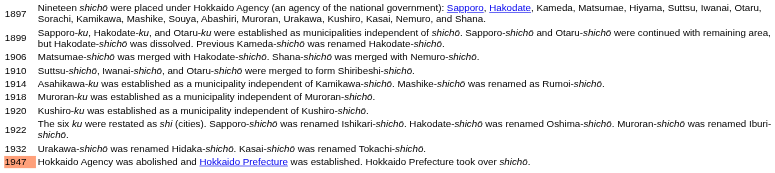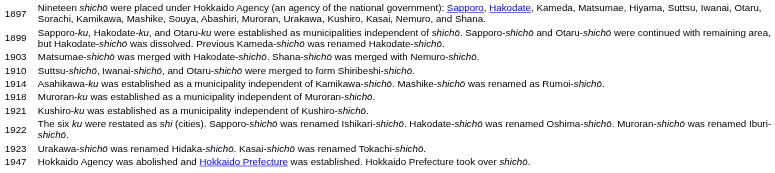(16, 57) 1906 -> (16, 57) 1903
(16, 110) 1920 -> (16, 110) 1921
(16, 148) 1932 -> (16, 148) 1923
(16, 162) lightsalmon background -> (16, 162) no background
